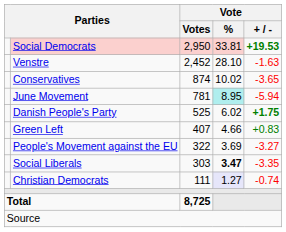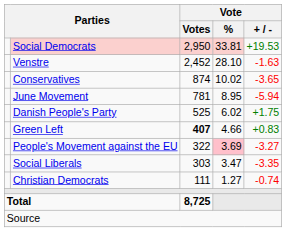(263, 46) bold -> (263, 46) normal
(231, 96) paleturquoise background -> (231, 96) no background
(266, 113) bold -> (266, 113) normal
(202, 130) normal -> (202, 130) bold
(231, 146) no background -> (231, 146) pink background
(231, 163) bold -> (231, 163) normal
(231, 180) lavender background -> (231, 180) no background
